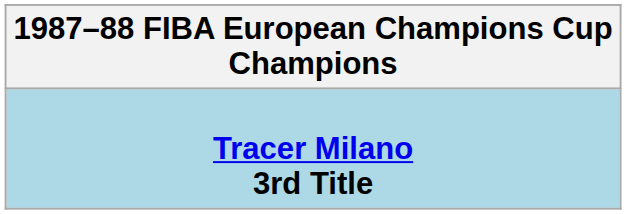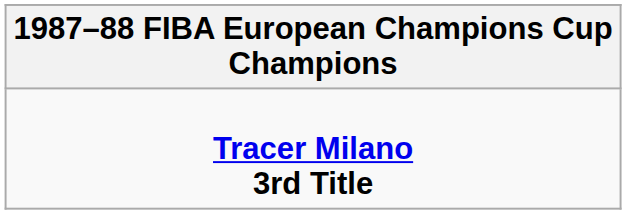(313, 165) lightblue background -> (313, 165) no background
